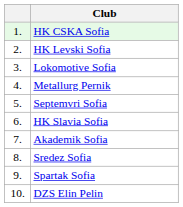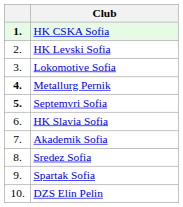(18, 31) normal -> (18, 31) bold
(18, 85) normal -> (18, 85) bold
(18, 103) normal -> (18, 103) bold
